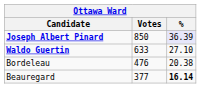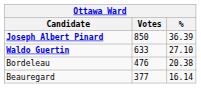(181, 37) lavender background -> (181, 37) no background
(181, 77) bold -> (181, 77) normal
